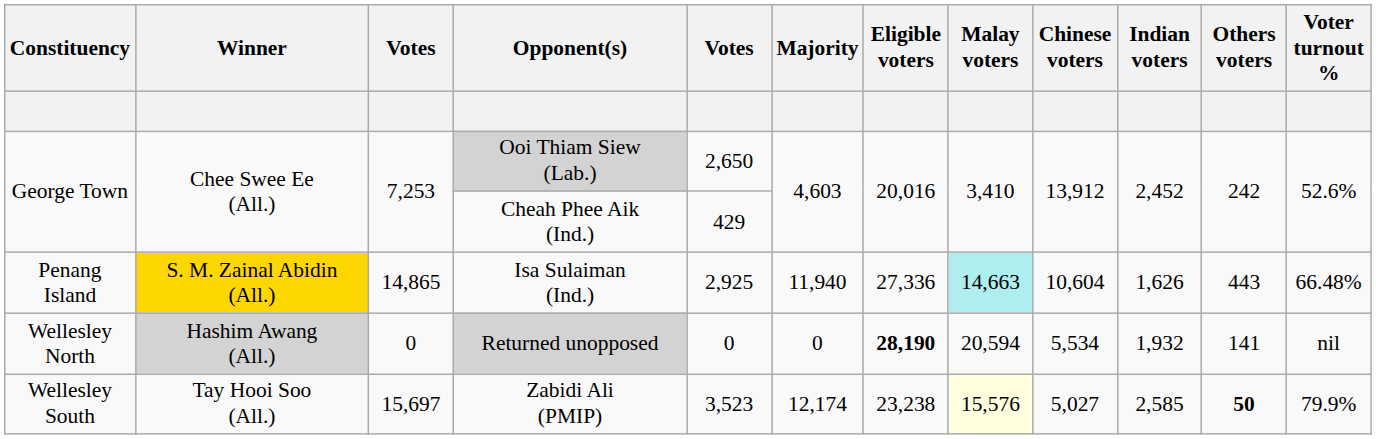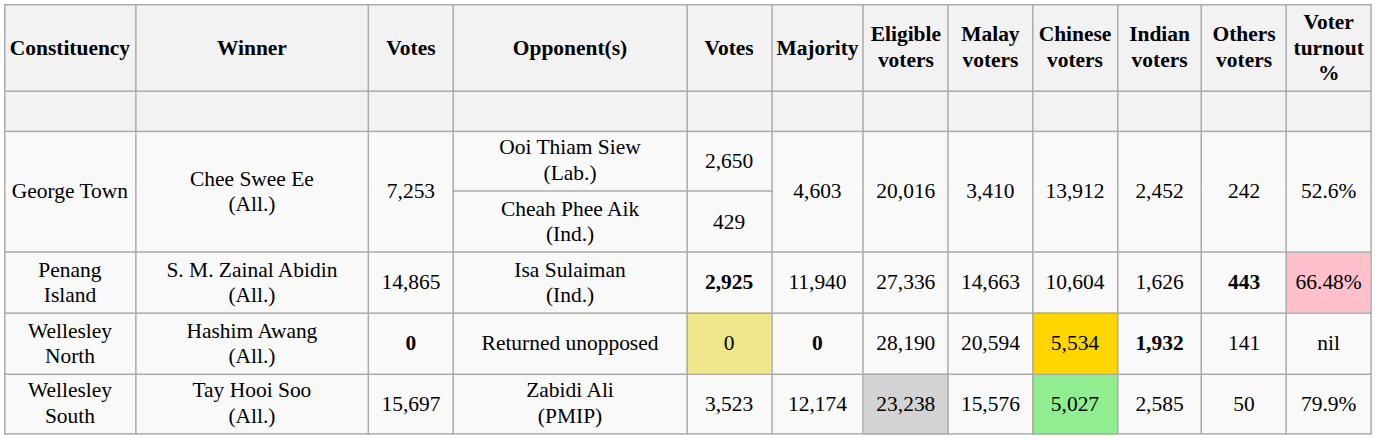(570, 161) lightgrey background -> (570, 161) no background
(252, 282) gold background -> (252, 282) no background
(729, 282) normal -> (729, 282) bold
(990, 282) paleturquoise background -> (990, 282) no background
(1244, 282) normal -> (1244, 282) bold
(1329, 282) no background -> (1329, 282) pink background
(252, 343) lightgrey background -> (252, 343) no background
(411, 343) normal -> (411, 343) bold
(570, 343) lightgrey background -> (570, 343) no background
(729, 343) no background -> (729, 343) khaki background
(817, 343) normal -> (817, 343) bold
(906, 343) bold -> (906, 343) normal
(1075, 343) no background -> (1075, 343) gold background
(1160, 343) normal -> (1160, 343) bold
(906, 404) no background -> (906, 404) lightgrey background
(990, 404) lightyellow background -> (990, 404) no background
(1075, 404) no background -> (1075, 404) lightgreen background
(1244, 404) bold -> (1244, 404) normal
